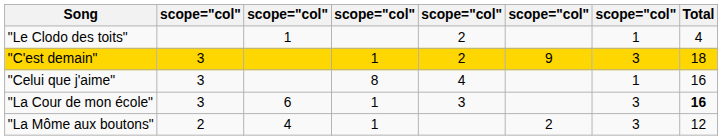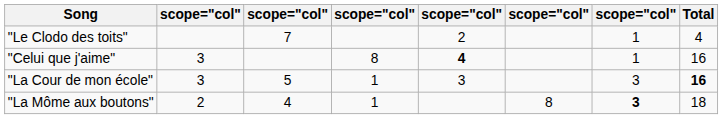(288, 37) 1 -> (288, 37) 7
- row: (53, 59)
(462, 80) normal -> (462, 59) bold
(288, 102) 6 -> (288, 80) 5
(549, 124) 2 -> (549, 102) 8
(636, 124) normal -> (636, 102) bold
(698, 124) 12 -> (698, 102) 18
